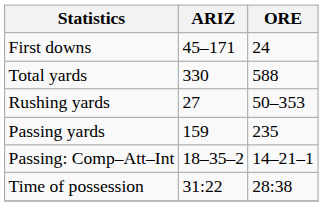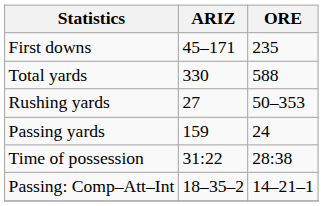(261, 46) 24 -> (265, 46) 235
(265, 130) 235 -> (261, 130) 24
rows swapped: (91, 158) <-> (76, 186)
